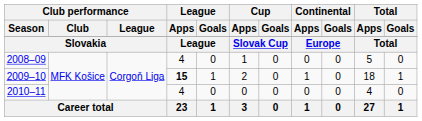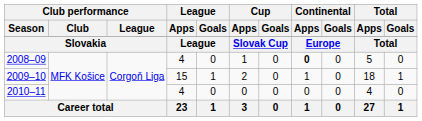(307, 60) normal -> (307, 60) bold
(182, 76) bold -> (182, 76) normal
